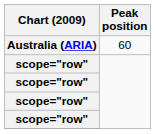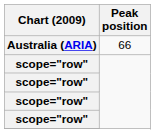(125, 45) 60 -> (125, 45) 66
